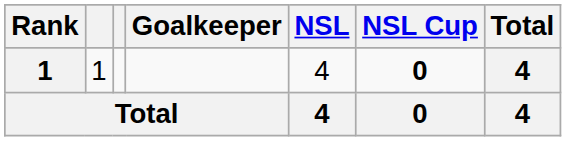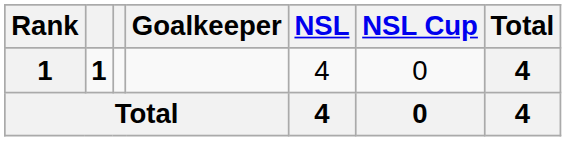(99, 69) normal -> (99, 69) bold
(420, 69) bold -> (420, 69) normal
